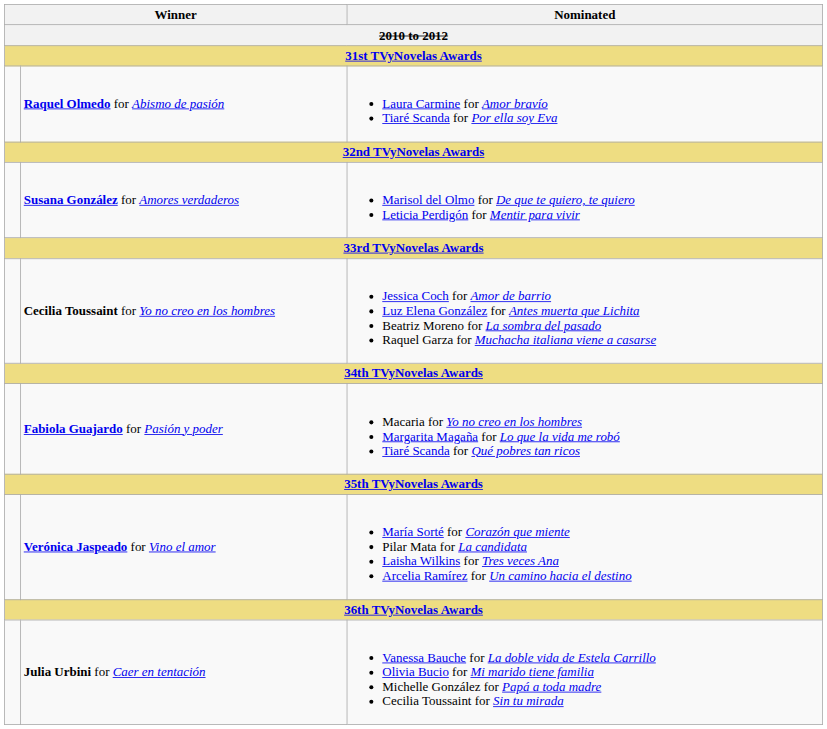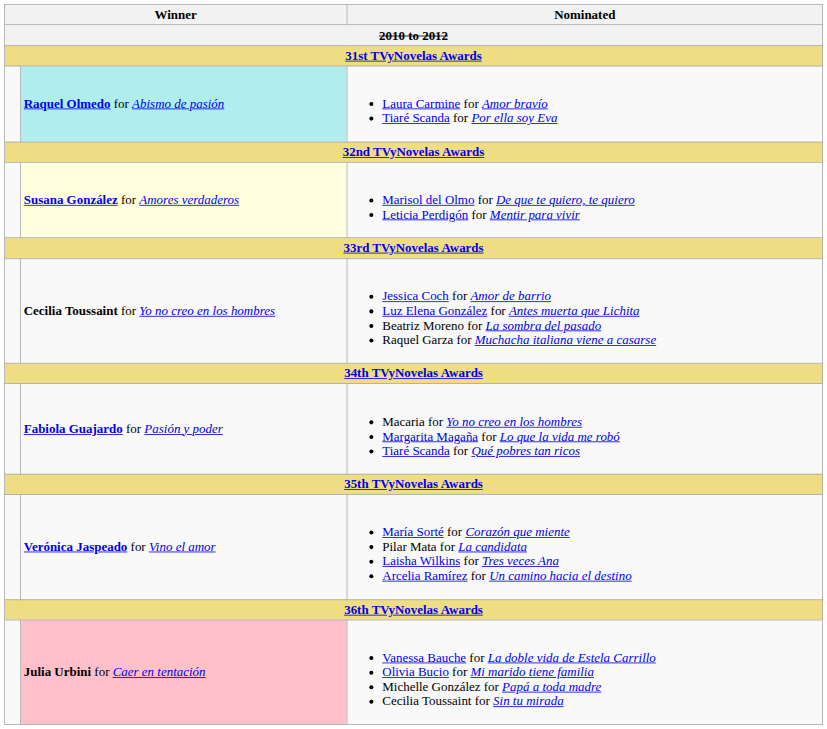(124, 103) no background -> (124, 103) paleturquoise background
(131, 200) no background -> (131, 200) lightyellow background
(115, 672) no background -> (115, 672) pink background
